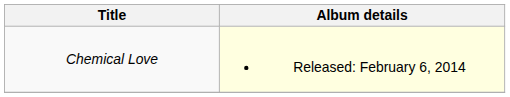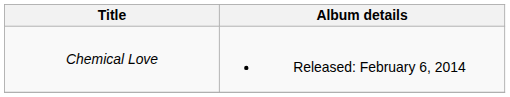(362, 67) lightyellow background -> (362, 67) no background
